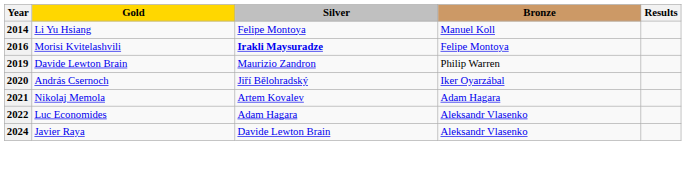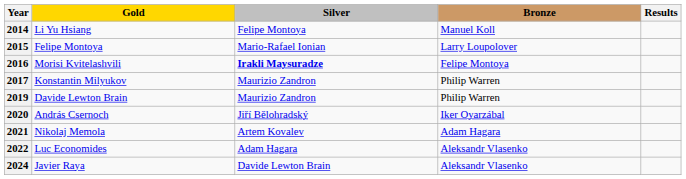+ row: (18, 47)
+ row: (18, 81)
